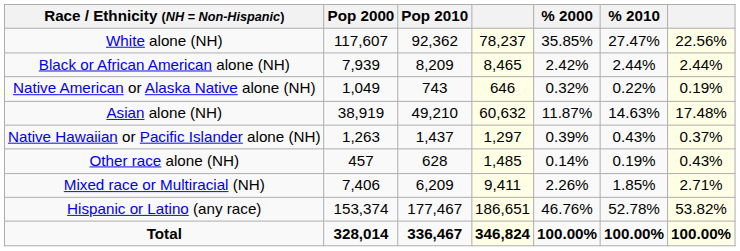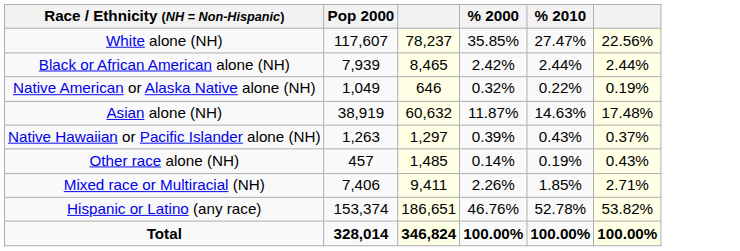- column: (435, 16)
